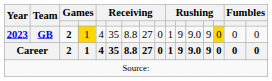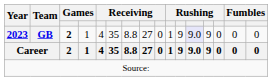(87, 34) gold background -> (87, 34) no background
(195, 34) no background -> (195, 34) lavender background
(219, 34) gold background -> (219, 34) no background
